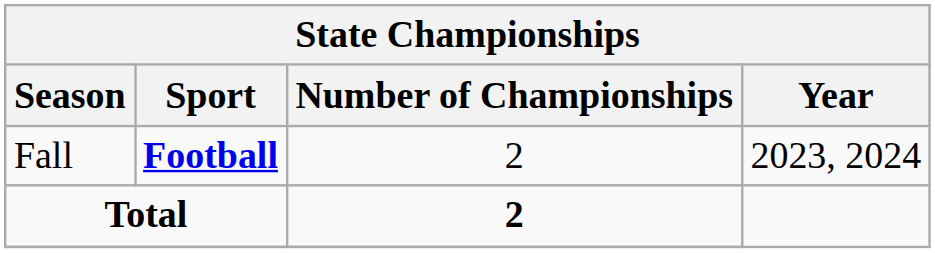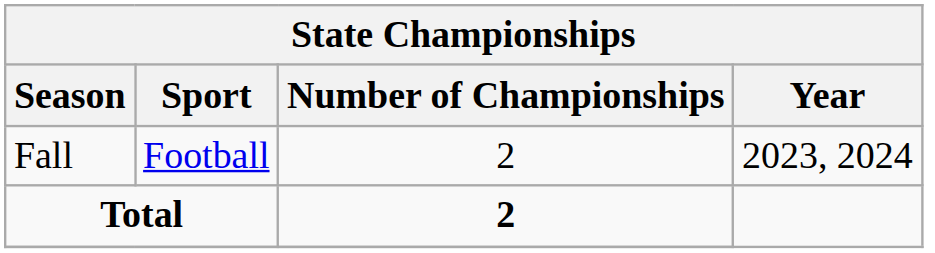(211, 154) bold -> (206, 154) normal
